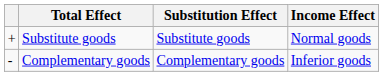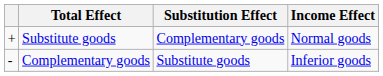(203, 37) Substitute goods -> (220, 37) Complementary goods
(220, 60) Complementary goods -> (203, 60) Substitute goods
